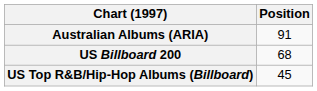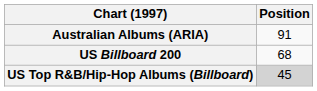(285, 75) no background -> (285, 75) lightgrey background
